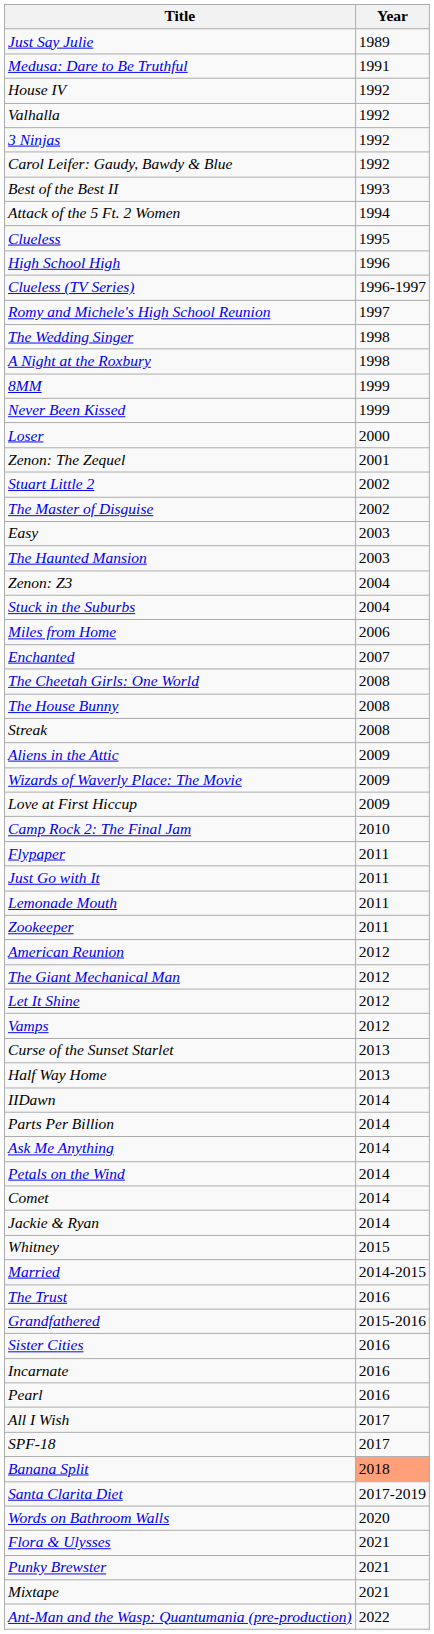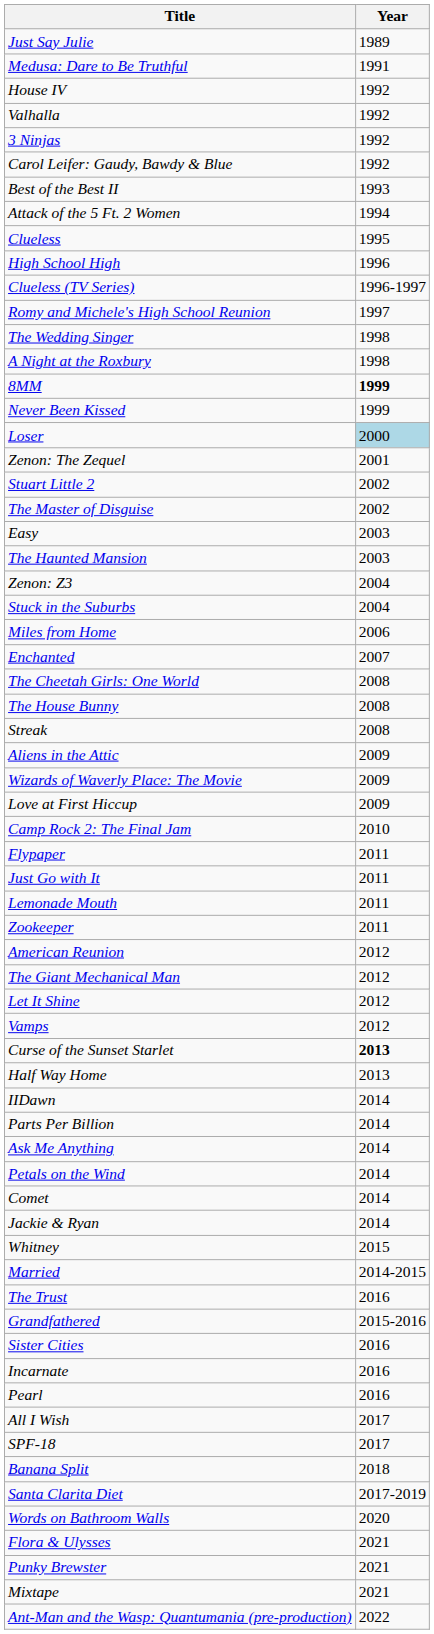(374, 386) normal -> (374, 386) bold
(374, 435) no background -> (374, 435) lightblue background
(374, 1050) normal -> (374, 1050) bold
(374, 1469) lightsalmon background -> (374, 1469) no background
